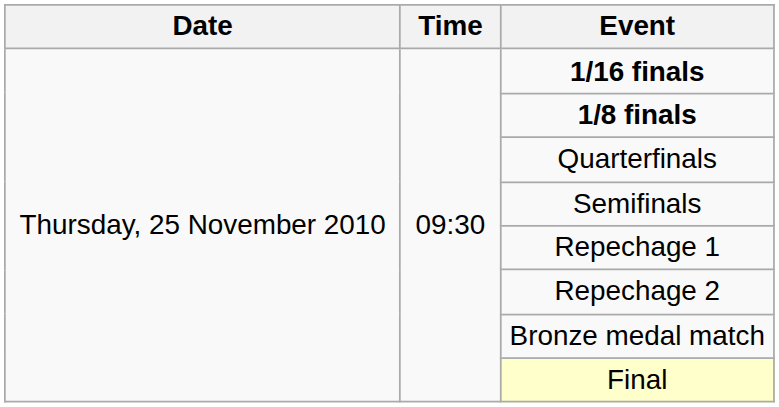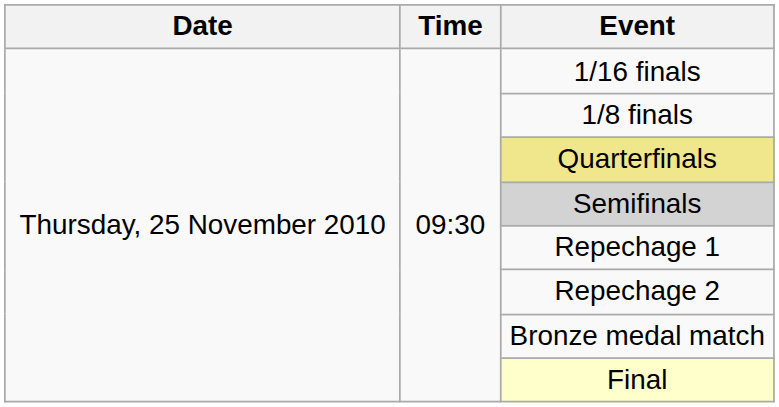(637, 70) bold -> (637, 70) normal
(637, 114) bold -> (637, 114) normal
(637, 159) no background -> (637, 159) khaki background
(637, 203) no background -> (637, 203) lightgrey background
